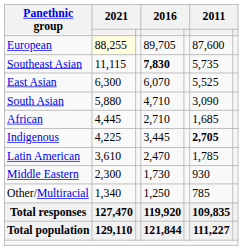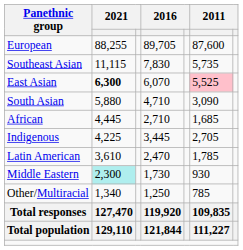(111, 45) lightyellow background -> (111, 45) no background
(157, 63) bold -> (157, 63) normal
(108, 82) normal -> (108, 82) bold
(205, 82) no background -> (205, 82) pink background
(205, 138) bold -> (205, 138) normal
(108, 175) no background -> (108, 175) paleturquoise background
